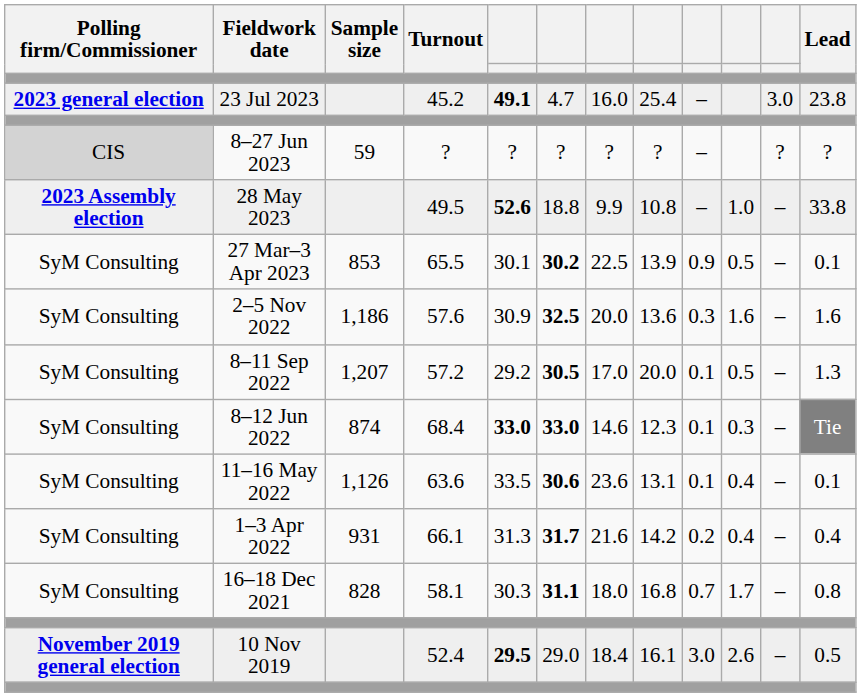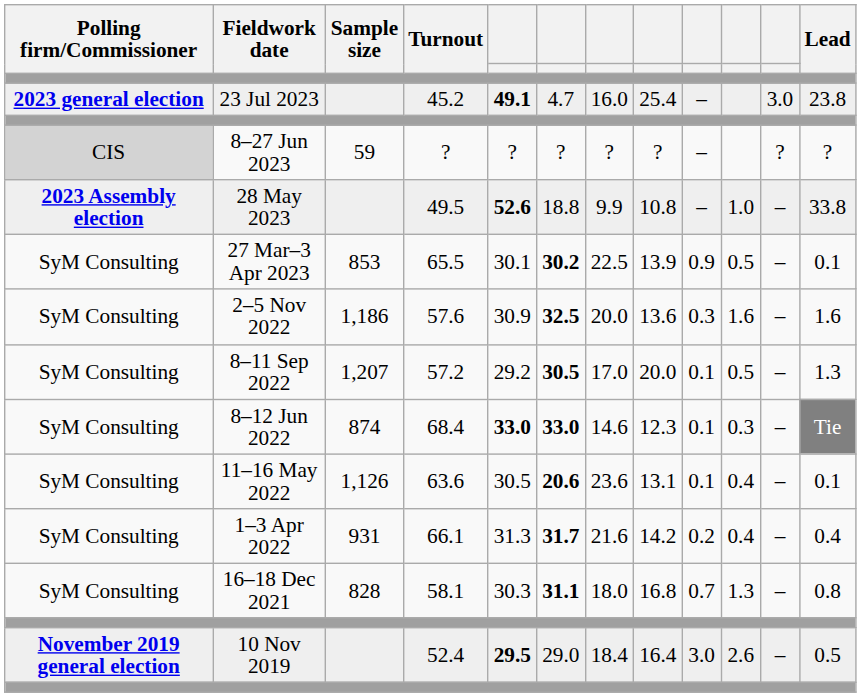(512, 480) 33.5 -> (512, 480) 30.5
(561, 480) 30.6 -> (561, 480) 20.6
(741, 590) 1.7 -> (741, 590) 1.3
(658, 654) 16.1 -> (658, 654) 16.4
